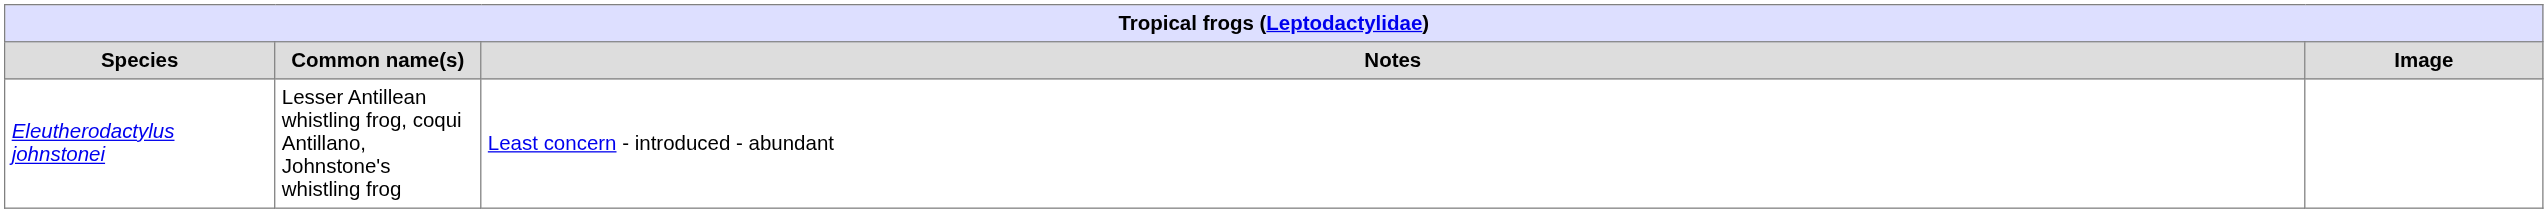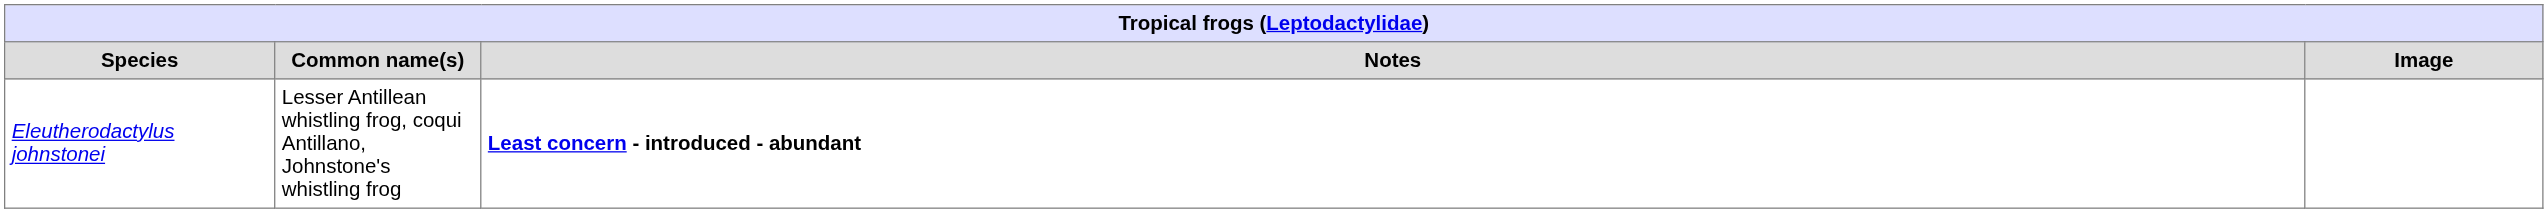(661, 143) normal -> (674, 143) bold
